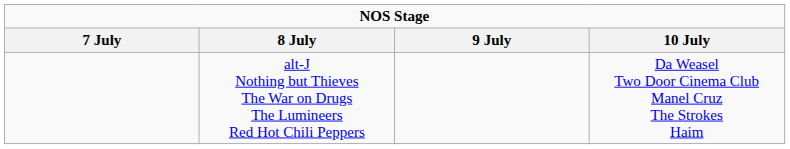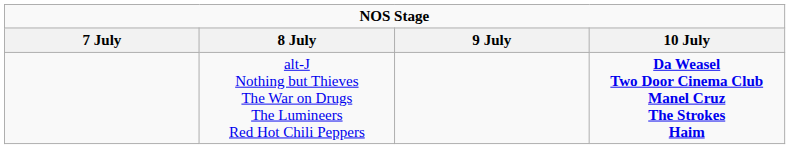(687, 97) normal -> (687, 97) bold
